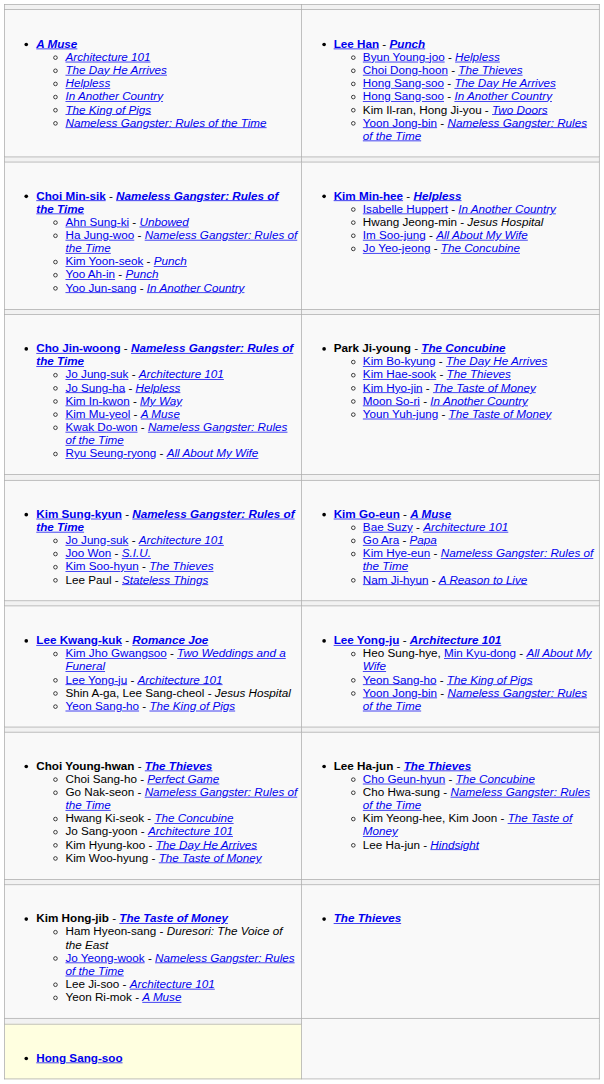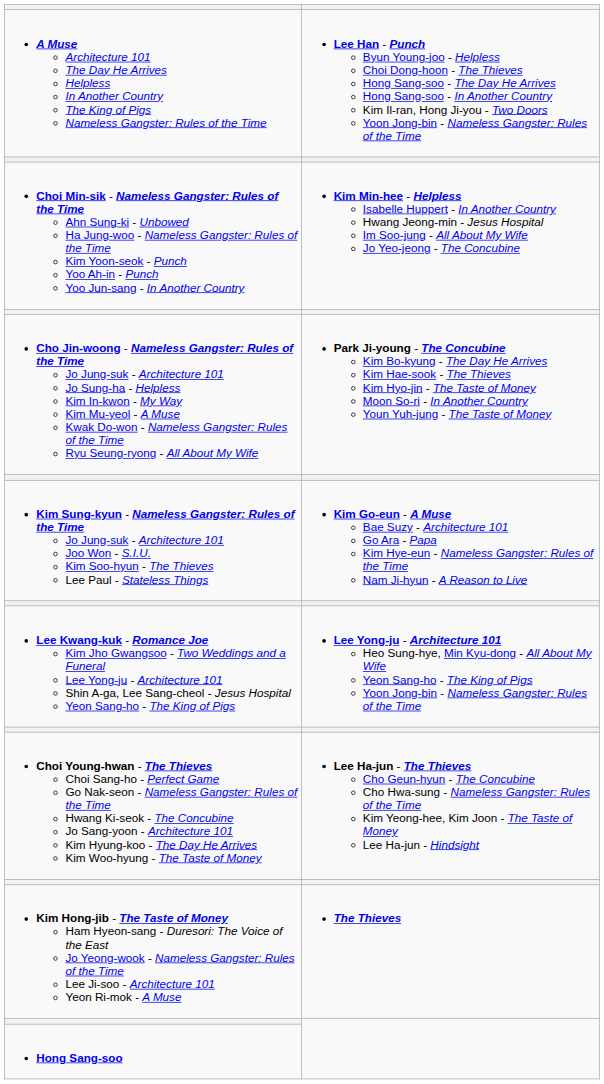(153, 1058) lightyellow background -> (153, 1058) no background
